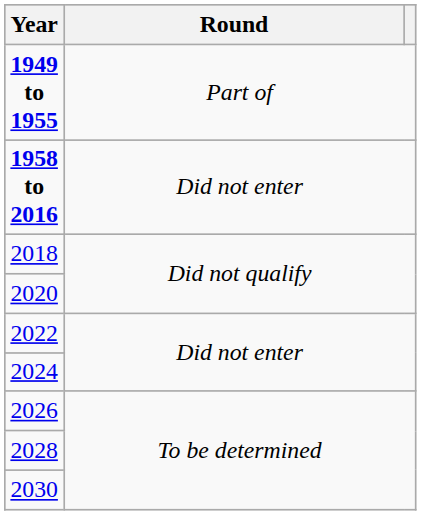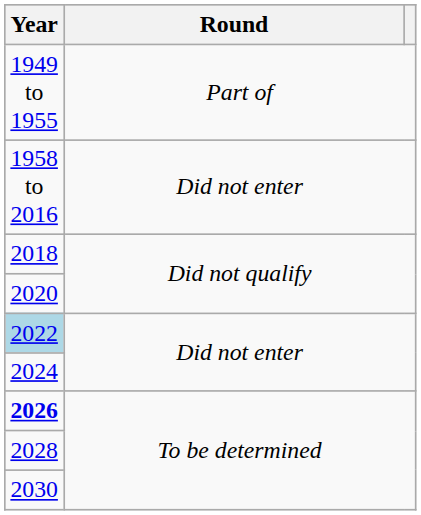(34, 91) bold -> (34, 91) normal
(34, 187) bold -> (34, 187) normal
(34, 332) no background -> (34, 332) lightblue background
(34, 410) normal -> (34, 410) bold
